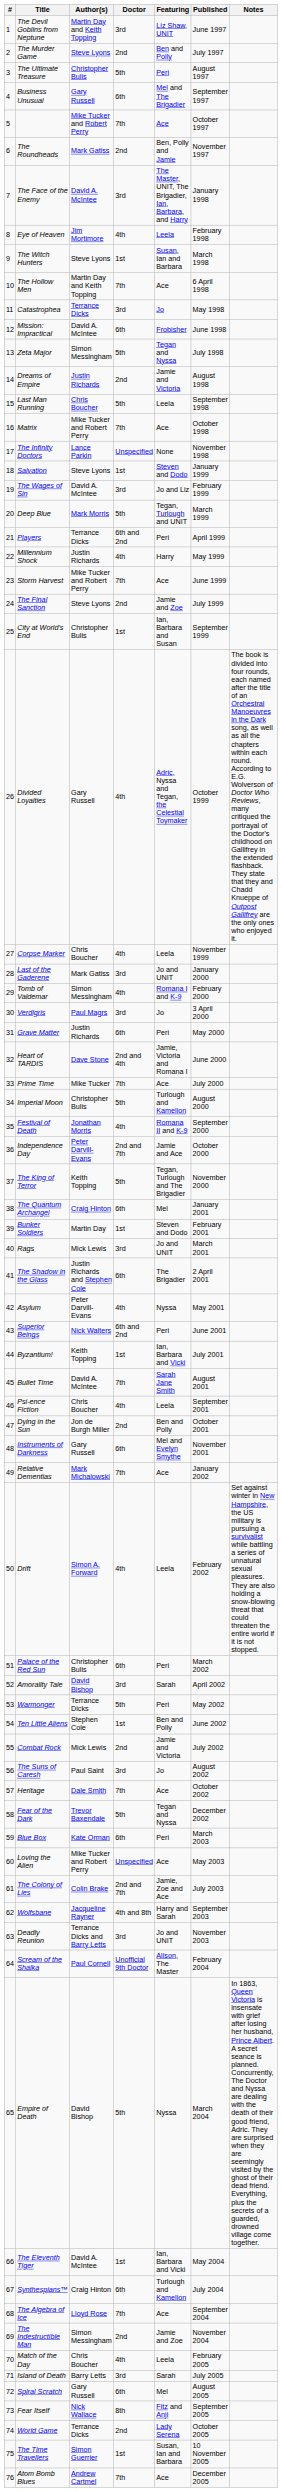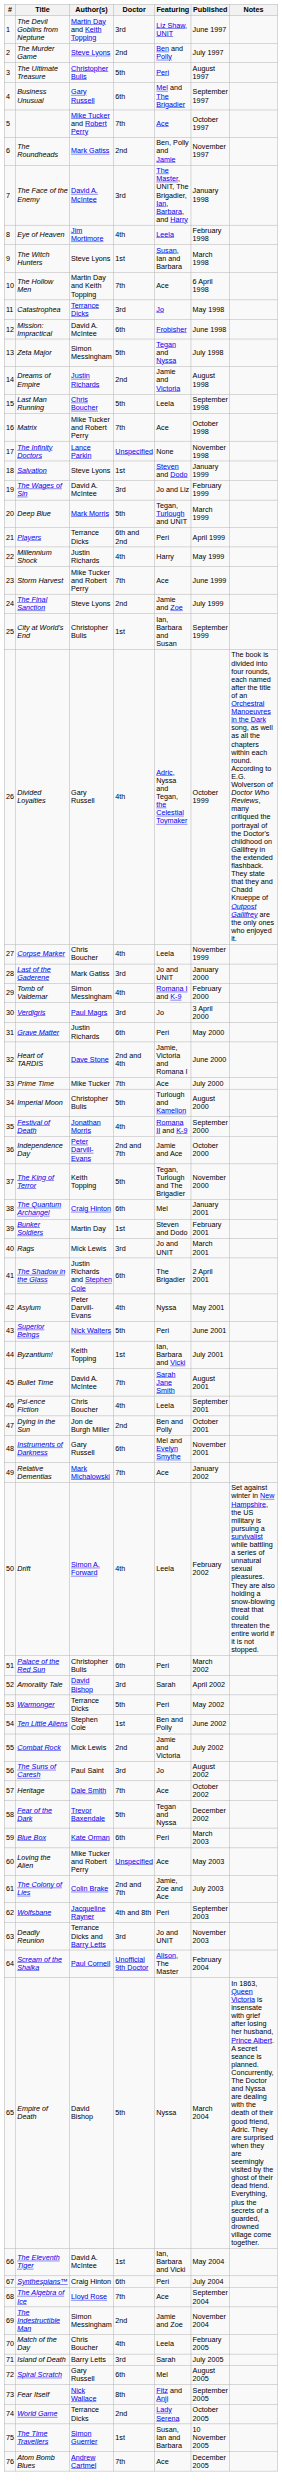(127, 1331) 6th and 2nd -> (120, 1331) 5th
(172, 1912) Harry and Sarah -> (163, 1912) Peri
(171, 2289) Turlough and Kamelion -> (163, 2281) Peri
